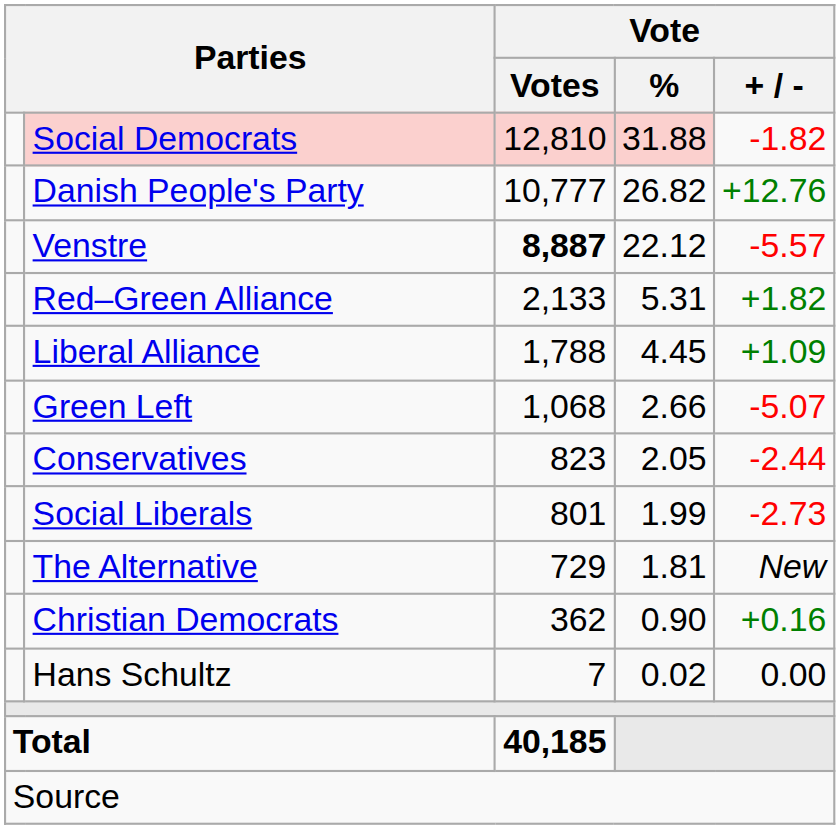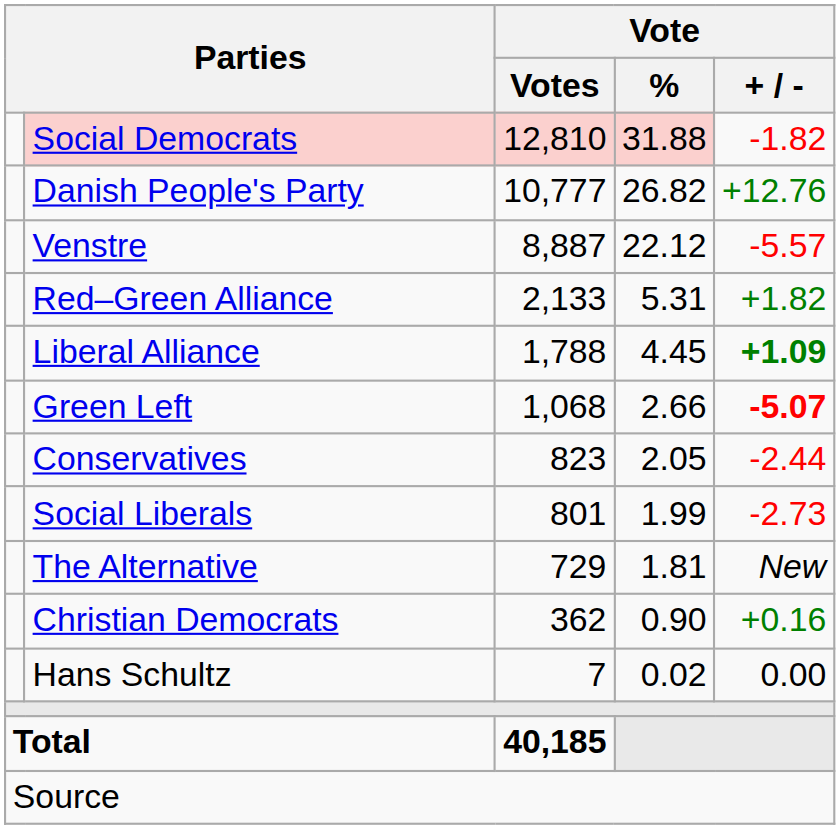(564, 245) bold -> (564, 245) normal
(784, 352) normal -> (784, 352) bold
(788, 406) normal -> (788, 406) bold
